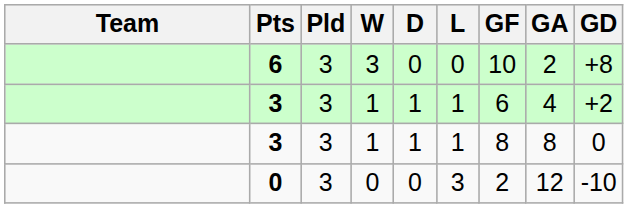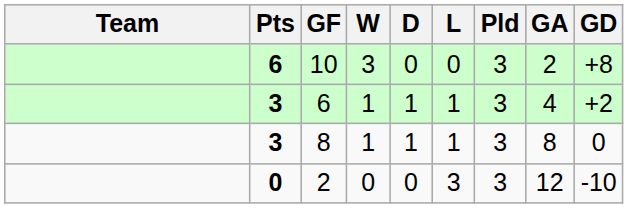columns swapped: (326, 24) <-> (502, 24)
